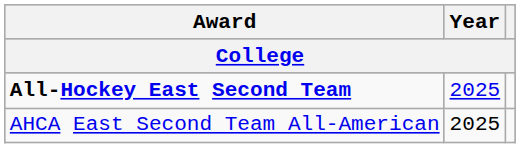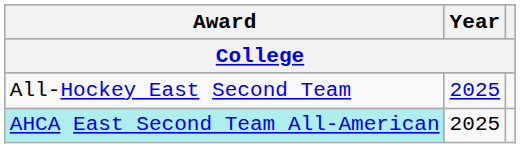(180, 91) bold -> (180, 91) normal
(225, 125) no background -> (225, 125) paleturquoise background
